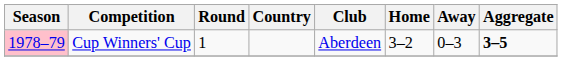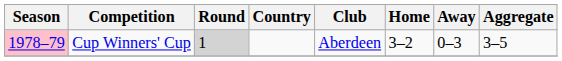(202, 42) no background -> (202, 42) lightgrey background
(495, 42) bold -> (495, 42) normal
